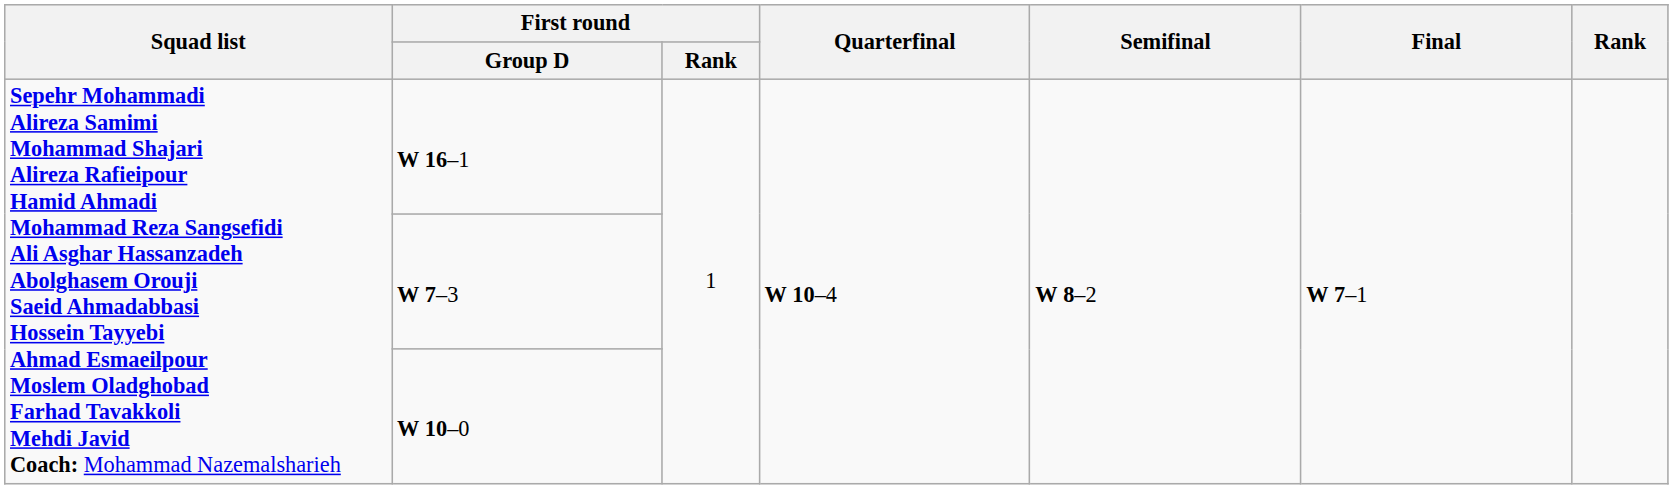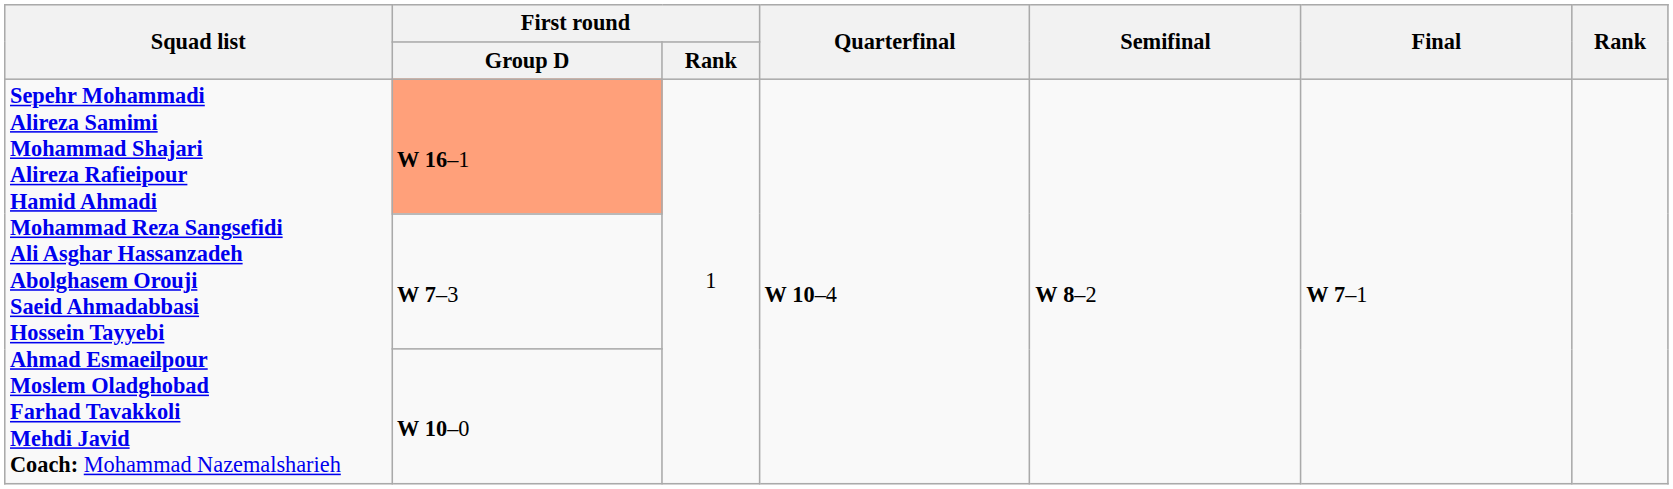(433, 159) no background -> (433, 159) lightsalmon background
